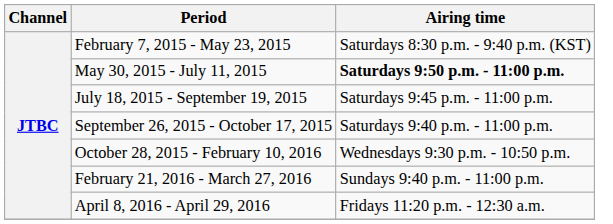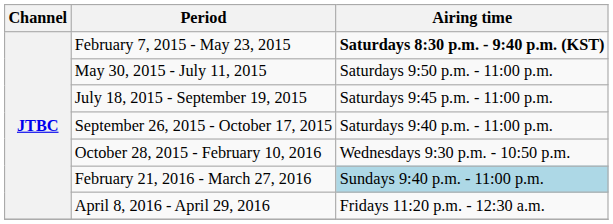(465, 45) normal -> (472, 45) bold
(452, 71) bold -> (446, 71) normal
(442, 179) no background -> (442, 179) lightblue background
